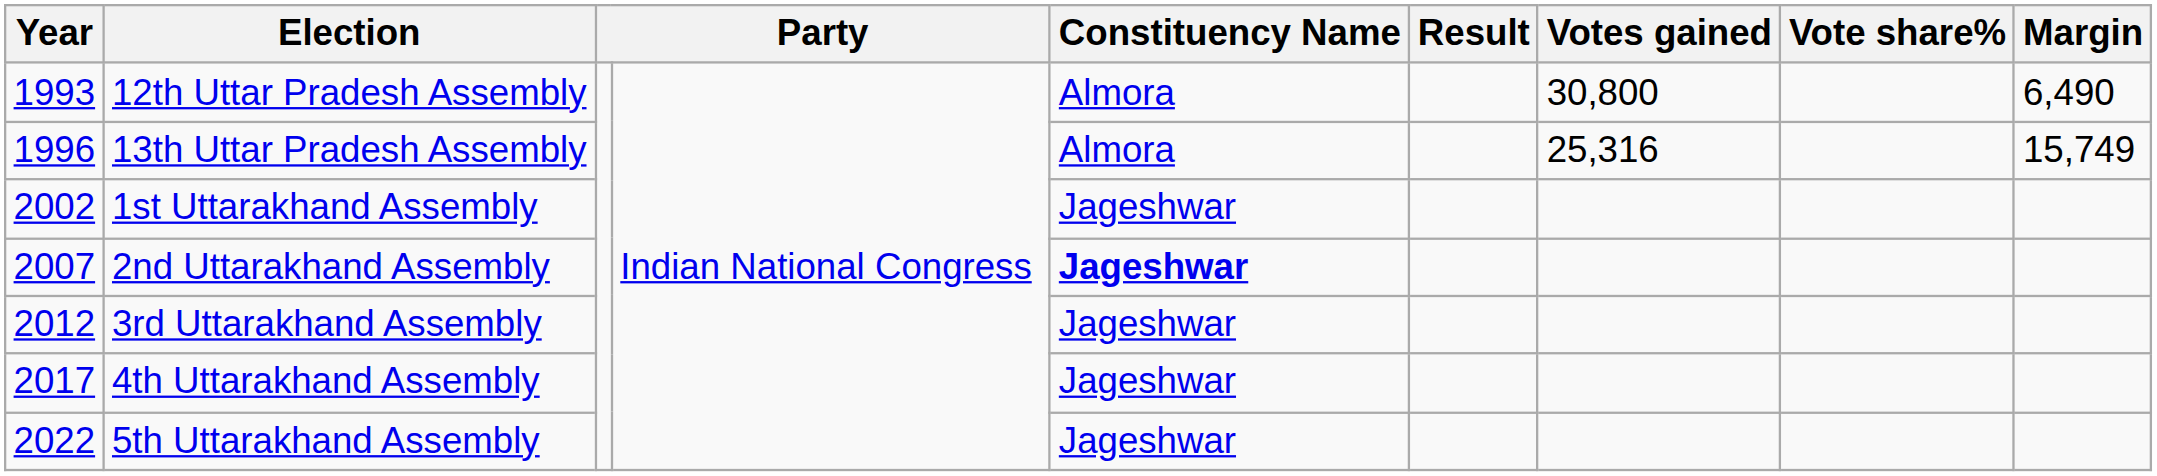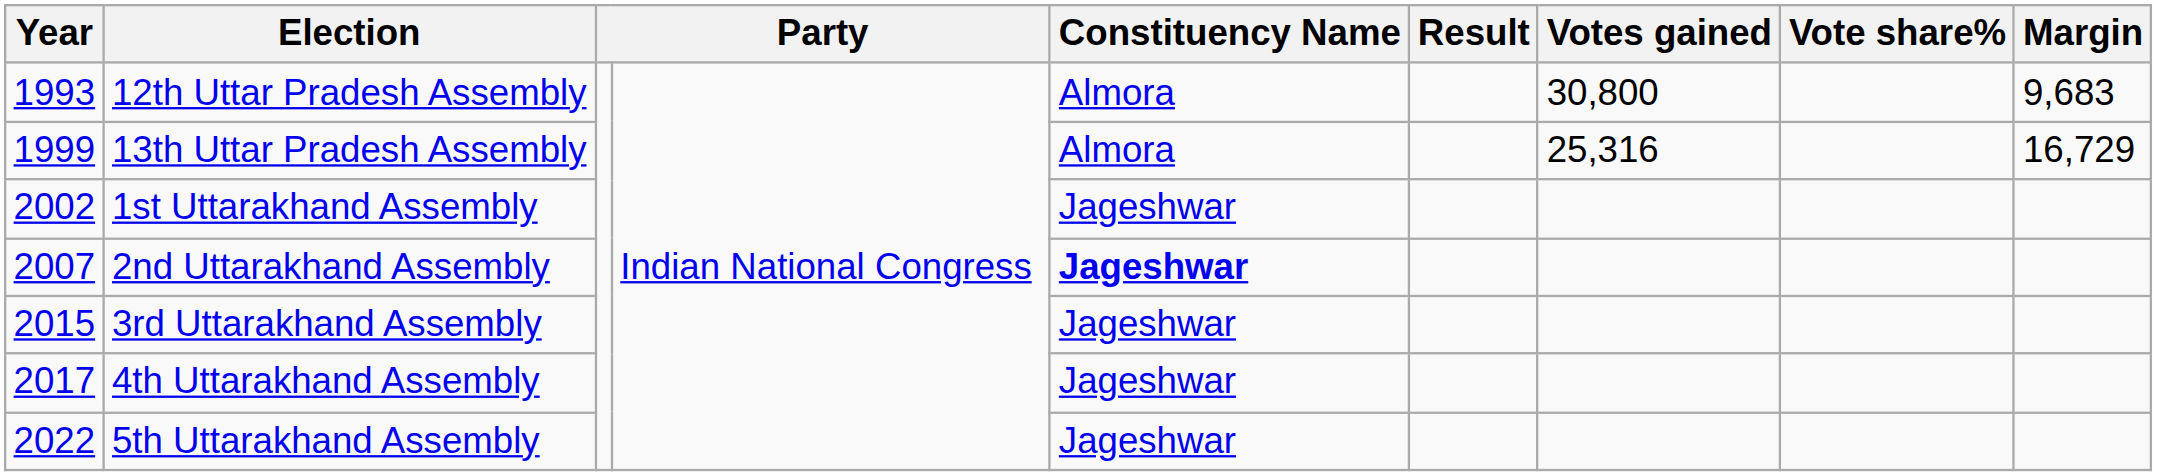(2069, 91) 6,490 -> (2069, 91) 9,683
(54, 149) 1996 -> (54, 149) 1999
(2079, 149) 15,749 -> (2079, 149) 16,729
(54, 324) 2012 -> (54, 324) 2015
